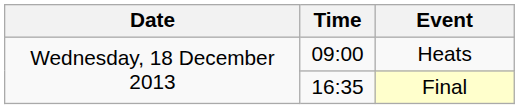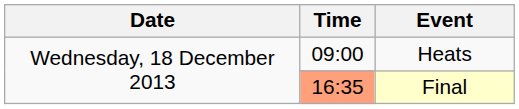(338, 86) no background -> (338, 86) lightsalmon background
